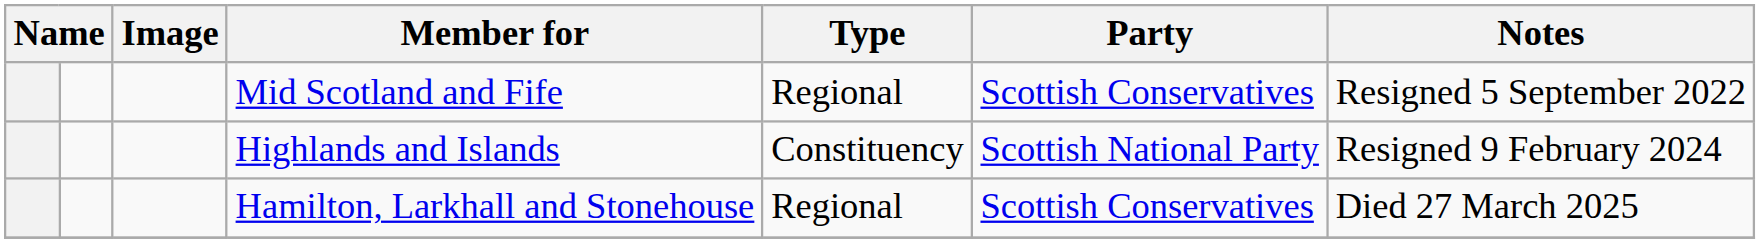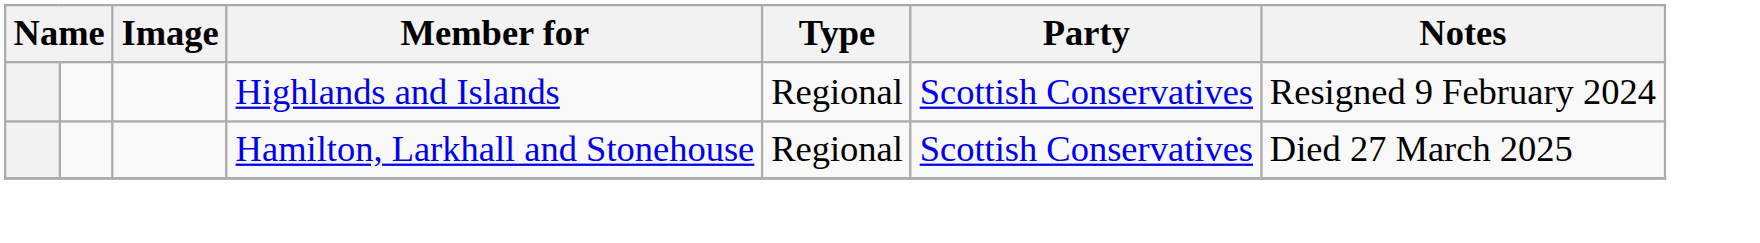- row: (399, 91)
(867, 149) Constituency -> (837, 91) Regional
(1150, 149) Scottish National Party -> (1086, 91) Scottish Conservatives
